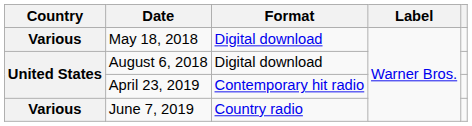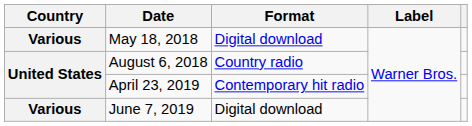(269, 62) Digital download -> (259, 62) Country radio
(259, 109) Country radio -> (269, 109) Digital download
